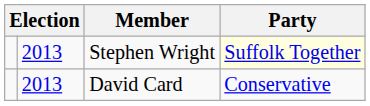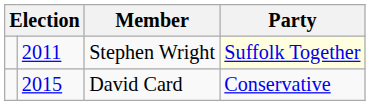(42, 52) 2013 -> (42, 52) 2011
(42, 84) 2013 -> (42, 84) 2015
